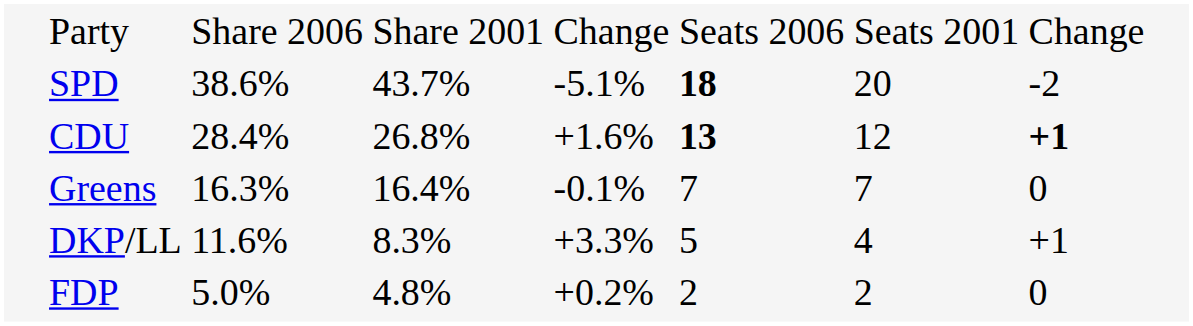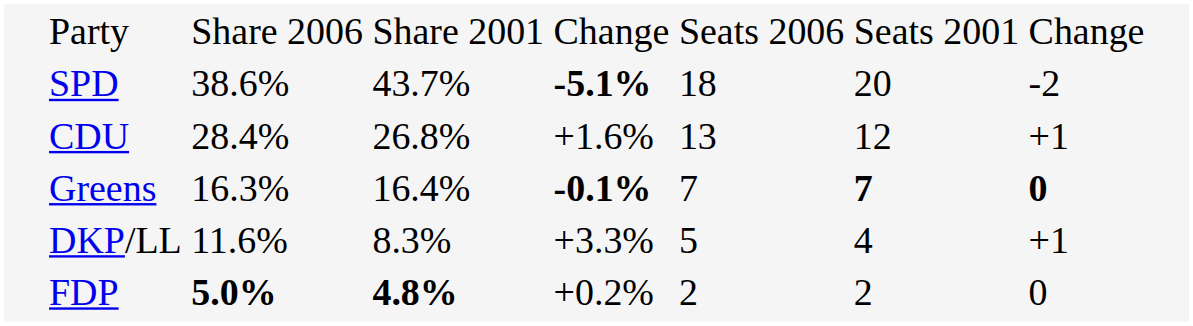(599, 83) normal -> (603, 83) bold
(698, 83) bold -> (698, 83) normal
(698, 136) bold -> (698, 136) normal
(1049, 136) bold -> (1049, 136) normal
(599, 188) normal -> (603, 188) bold
(863, 188) normal -> (863, 188) bold
(1038, 188) normal -> (1038, 188) bold
(231, 292) normal -> (234, 292) bold
(412, 292) normal -> (415, 292) bold
